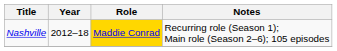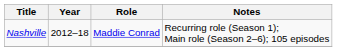(127, 33) gold background -> (127, 33) no background
